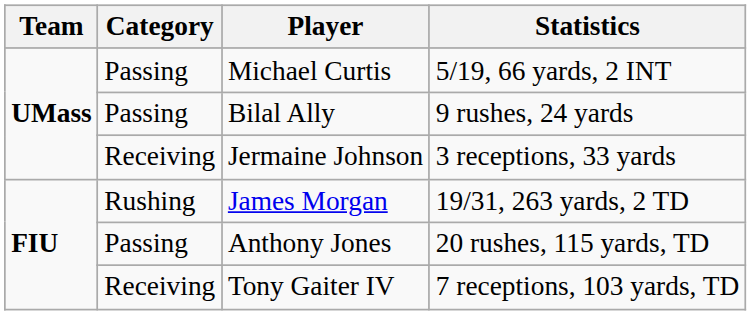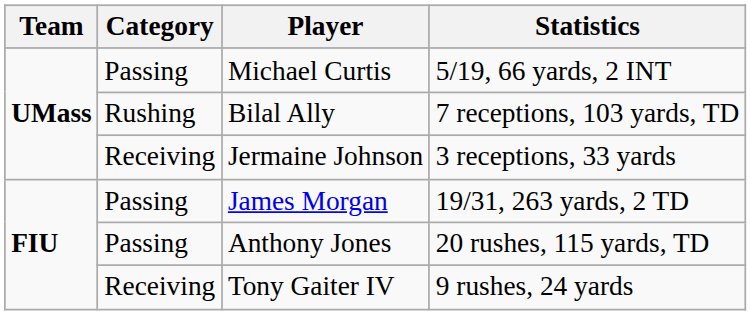(146, 113) Passing -> (150, 113) Rushing
(535, 113) 9 rushes, 24 yards -> (587, 113) 7 receptions, 103 yards, TD
(150, 200) Rushing -> (146, 200) Passing
(587, 286) 7 receptions, 103 yards, TD -> (535, 286) 9 rushes, 24 yards
